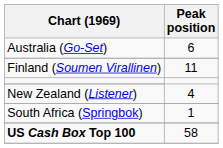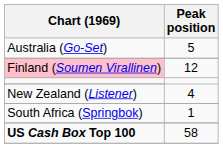(191, 48) 6 -> (191, 48) 5
(84, 68) no background -> (84, 68) pink background
(191, 68) 11 -> (191, 68) 12
